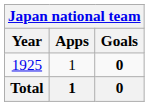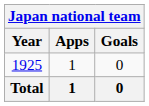(119, 64) bold -> (119, 64) normal
